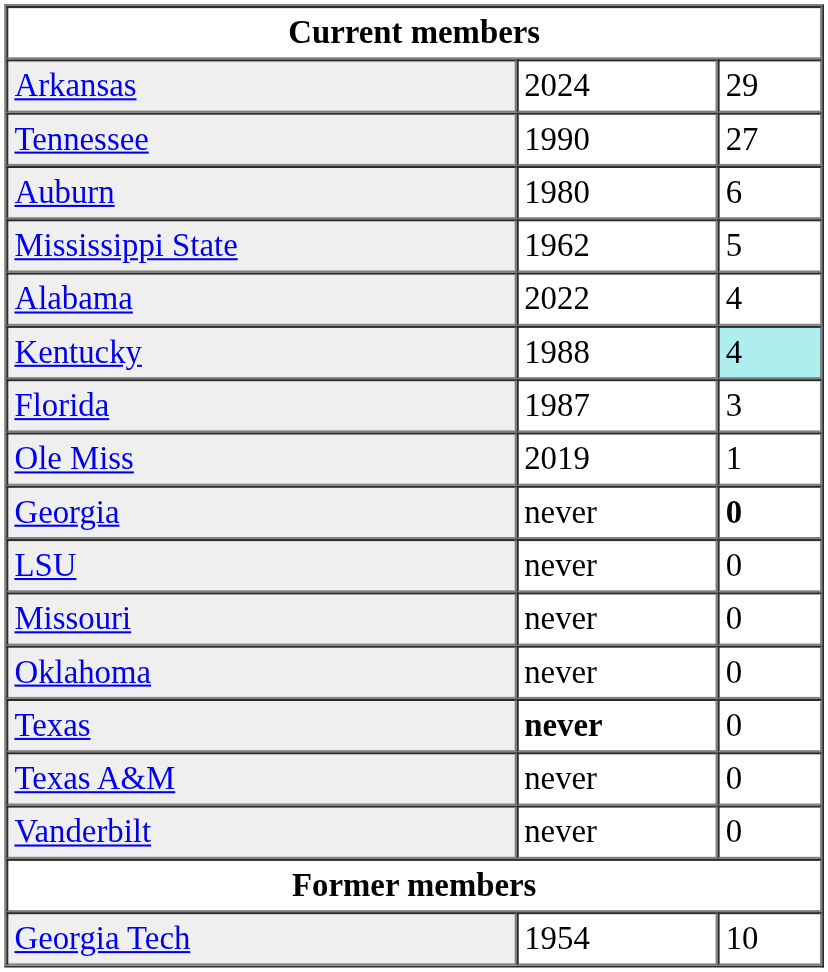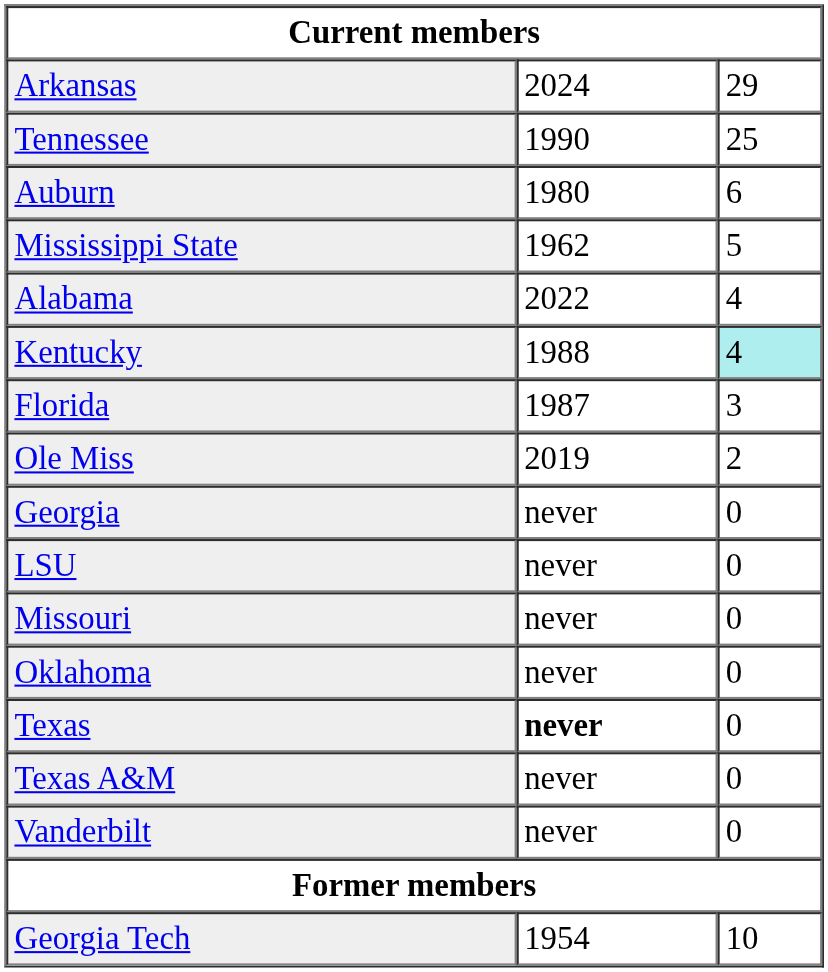(742, 138) 27 -> (742, 138) 25
(734, 458) 1 -> (734, 458) 2
(734, 511) bold -> (734, 511) normal
